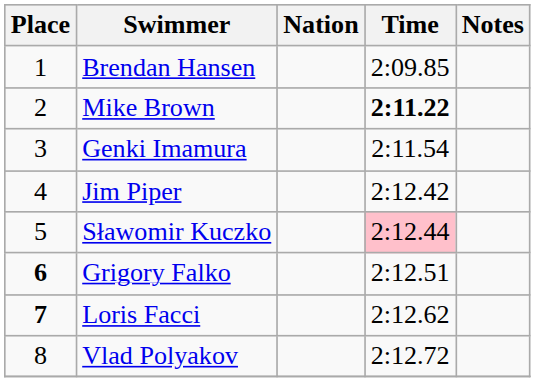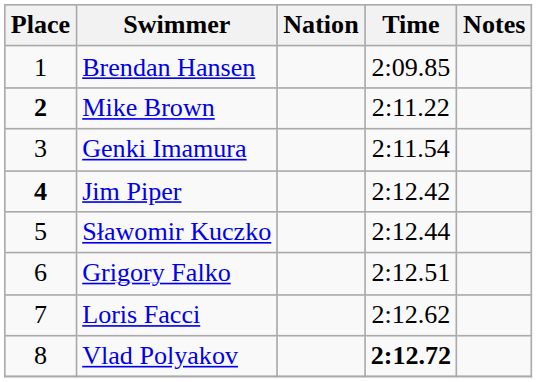(40, 107) normal -> (40, 107) bold
(410, 107) bold -> (411, 107) normal
(40, 190) normal -> (40, 190) bold
(410, 231) pink background -> (411, 231) no background
(40, 273) bold -> (40, 273) normal
(40, 314) bold -> (40, 314) normal
(410, 356) normal -> (411, 356) bold
